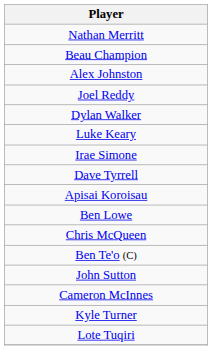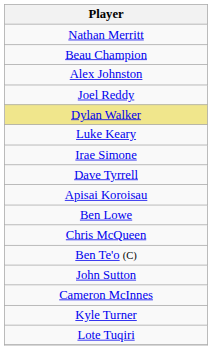(106, 114) no background -> (106, 114) khaki background
